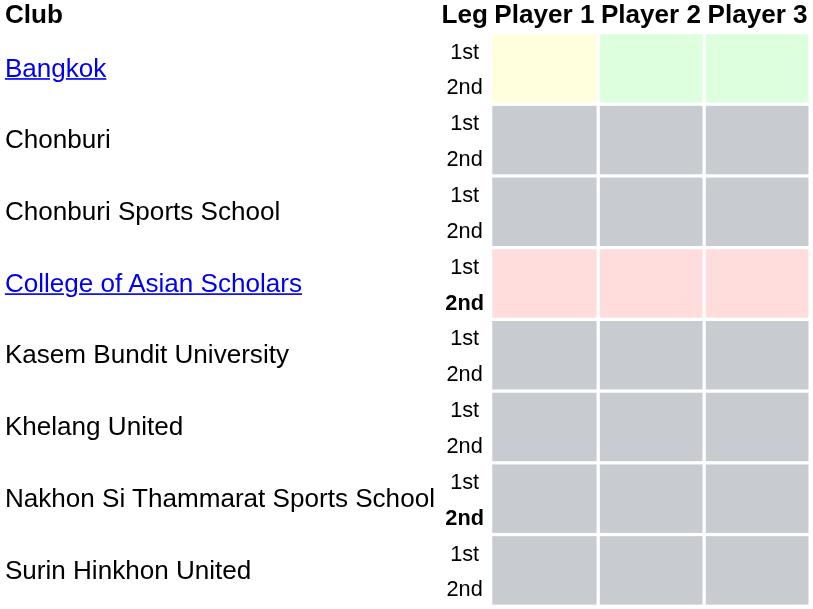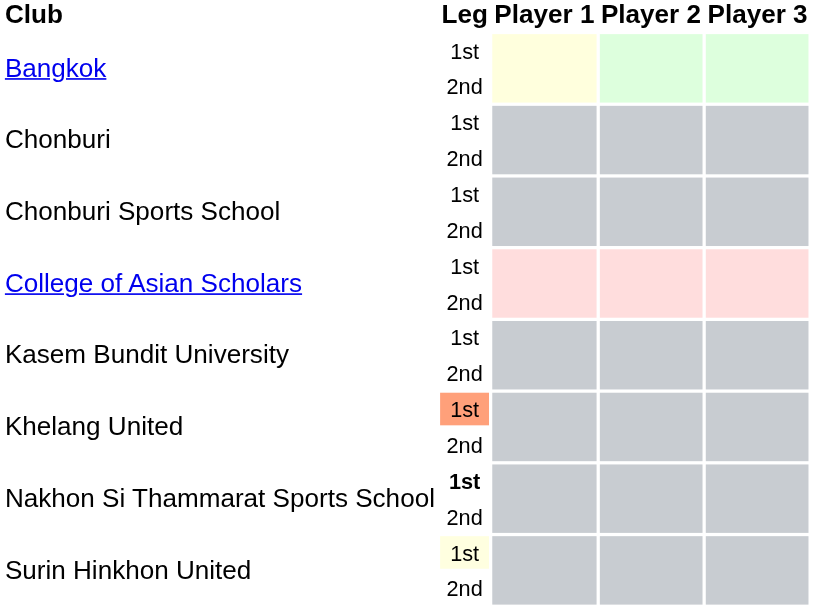(465, 301) bold -> (465, 302) normal
(465, 410) no background -> (465, 410) lightsalmon background
(465, 482) normal -> (465, 480) bold
(465, 516) bold -> (465, 517) normal
(465, 553) no background -> (465, 553) lightyellow background
